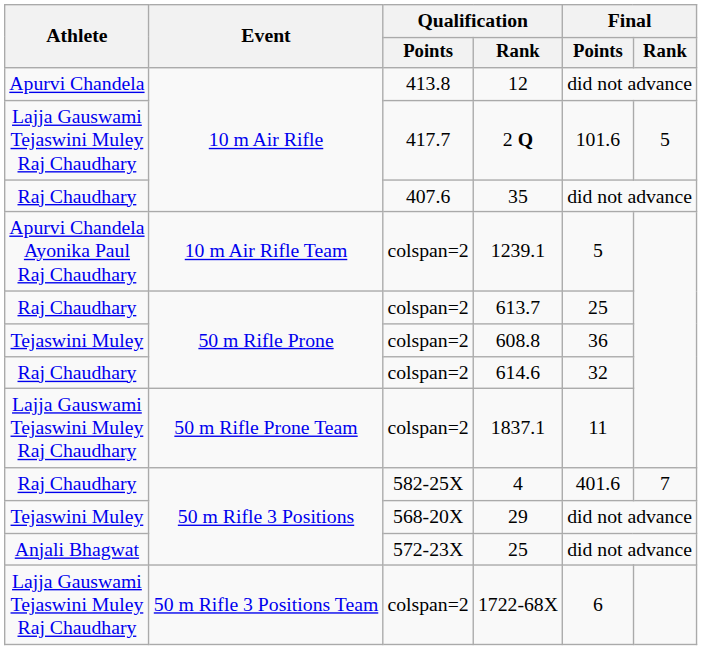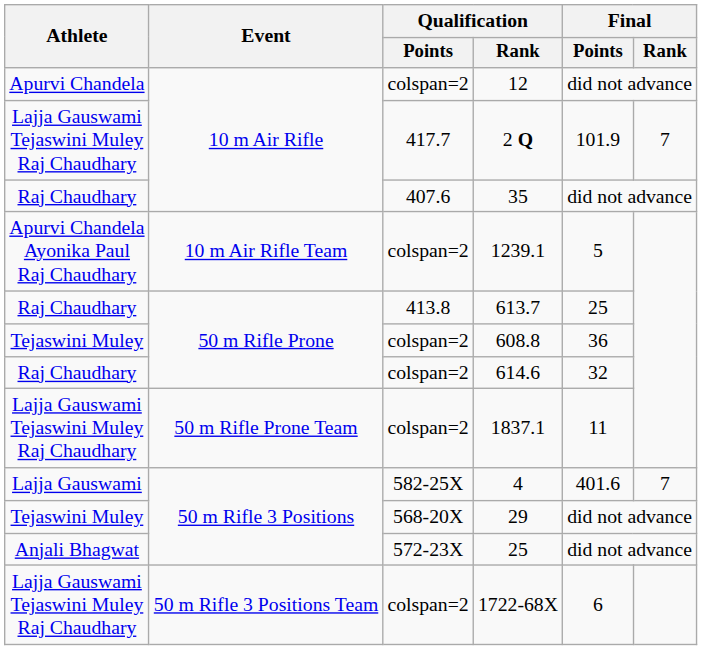(428, 84) 413.8 -> (428, 84) colspan=2
(598, 140) 101.6 -> (598, 140) 101.9
(665, 140) 5 -> (665, 140) 7
(428, 307) colspan=2 -> (428, 307) 413.8
(77, 484) Raj Chaudhary -> (77, 484) Lajja Gauswami
